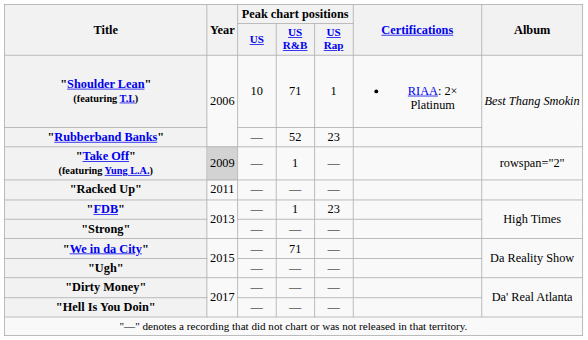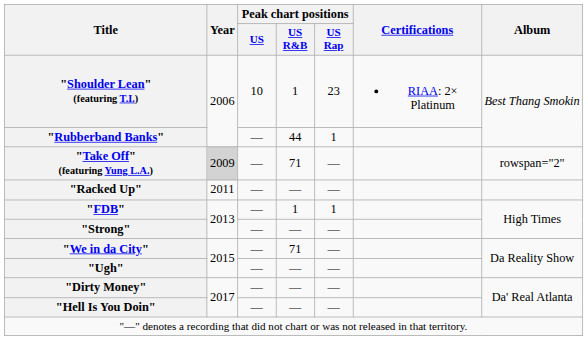(295, 91) 71 -> (295, 91) 1
(334, 91) 1 -> (334, 91) 23
(295, 137) 52 -> (295, 137) 44
(334, 137) 23 -> (334, 137) 1
(295, 163) 1 -> (295, 163) 71
(334, 209) 23 -> (334, 209) 1
